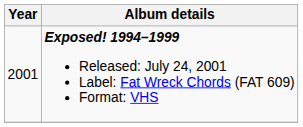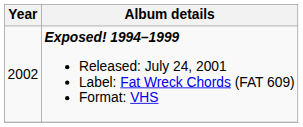(23, 74) 2001 -> (23, 74) 2002
